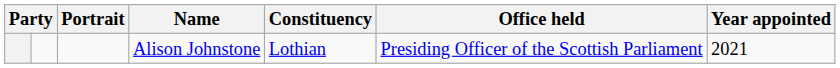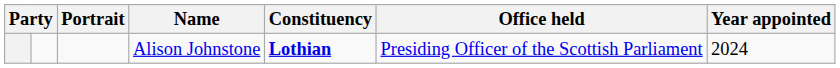(297, 48) normal -> (300, 48) bold
(730, 48) 2021 -> (730, 48) 2024
